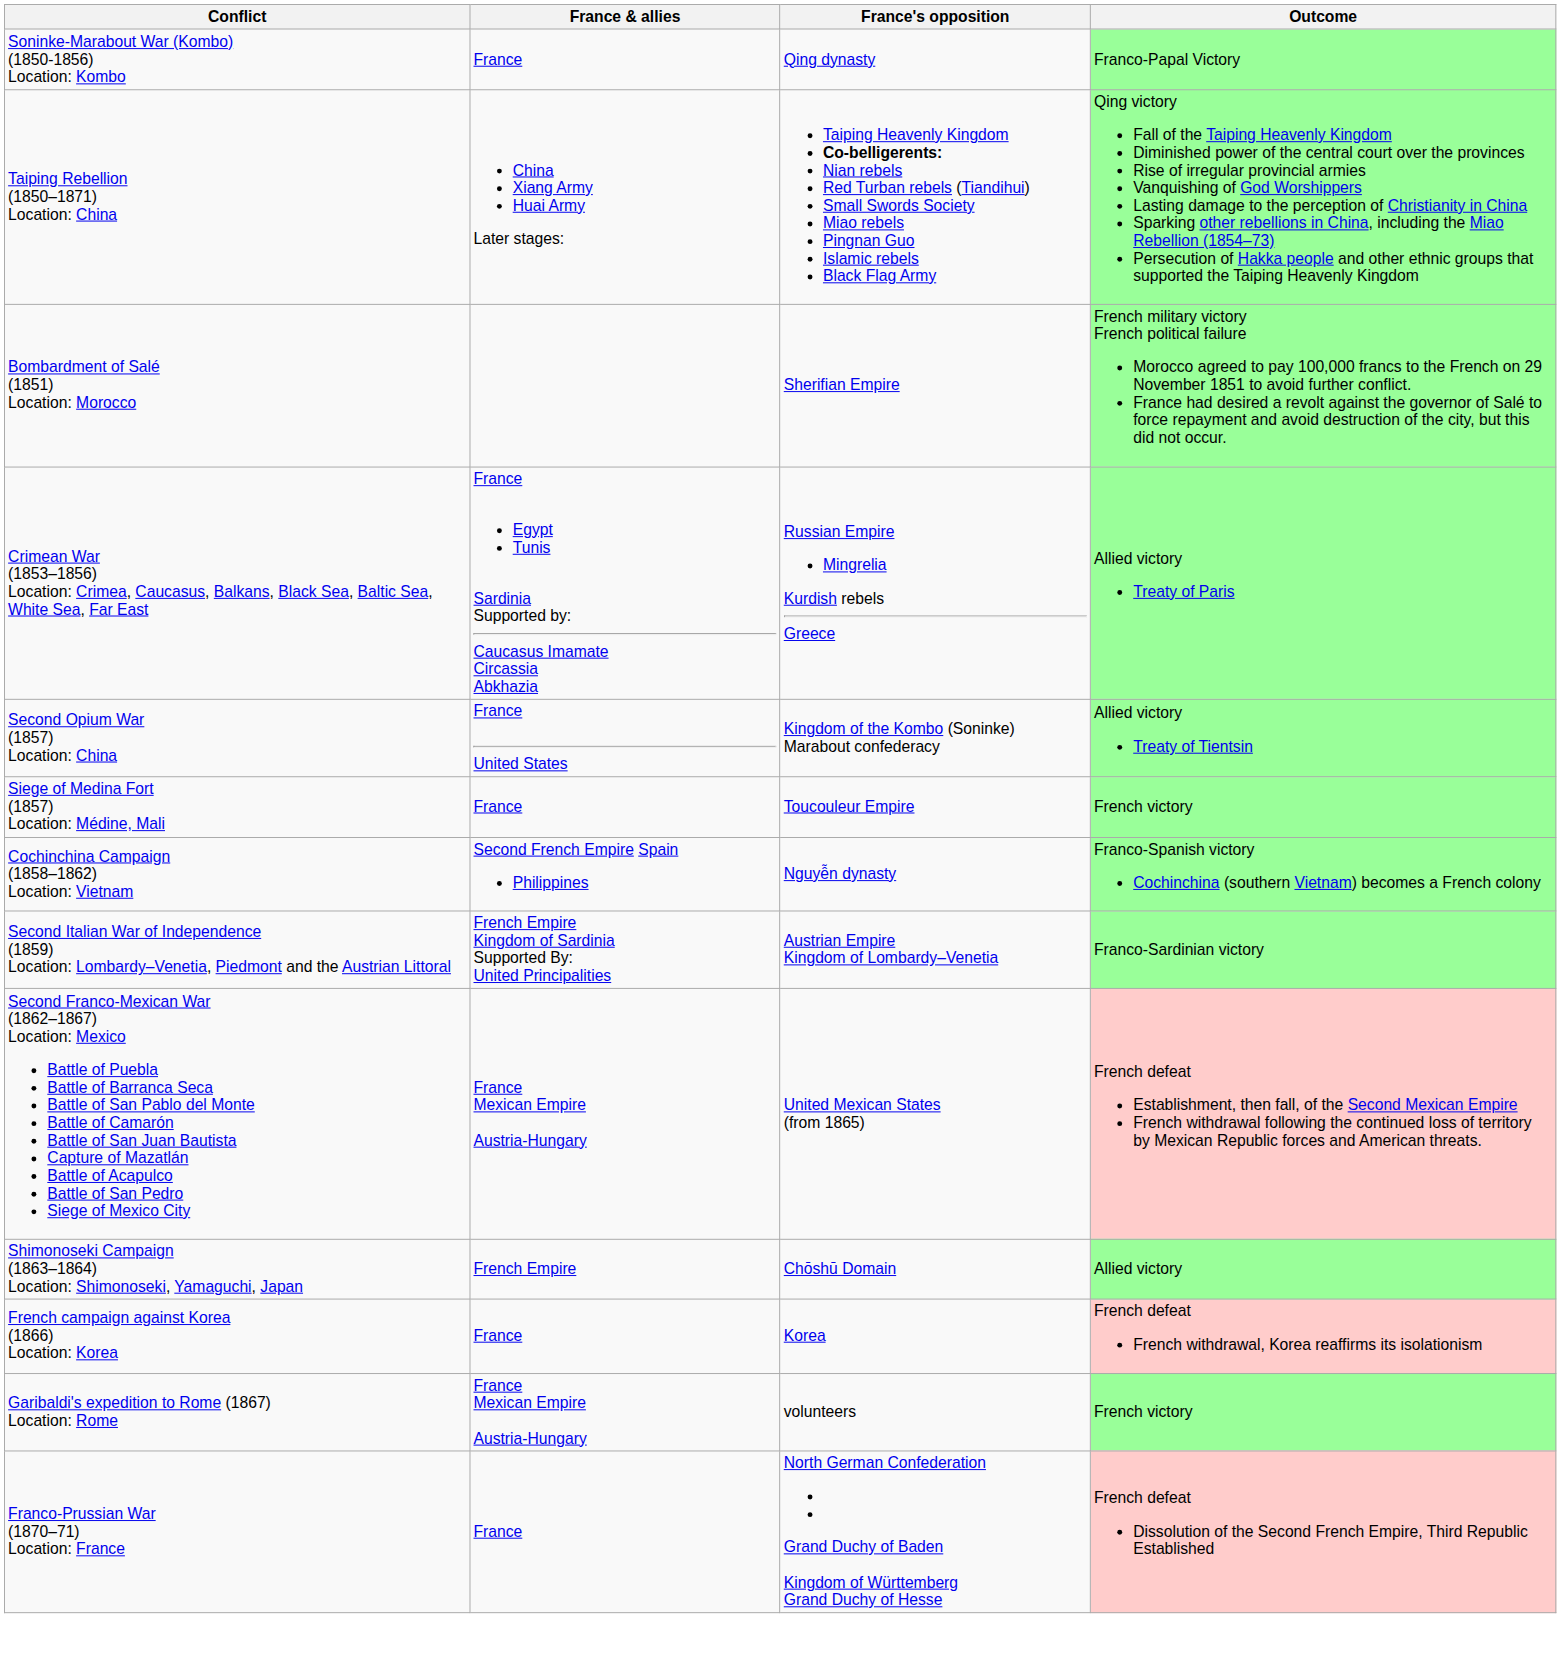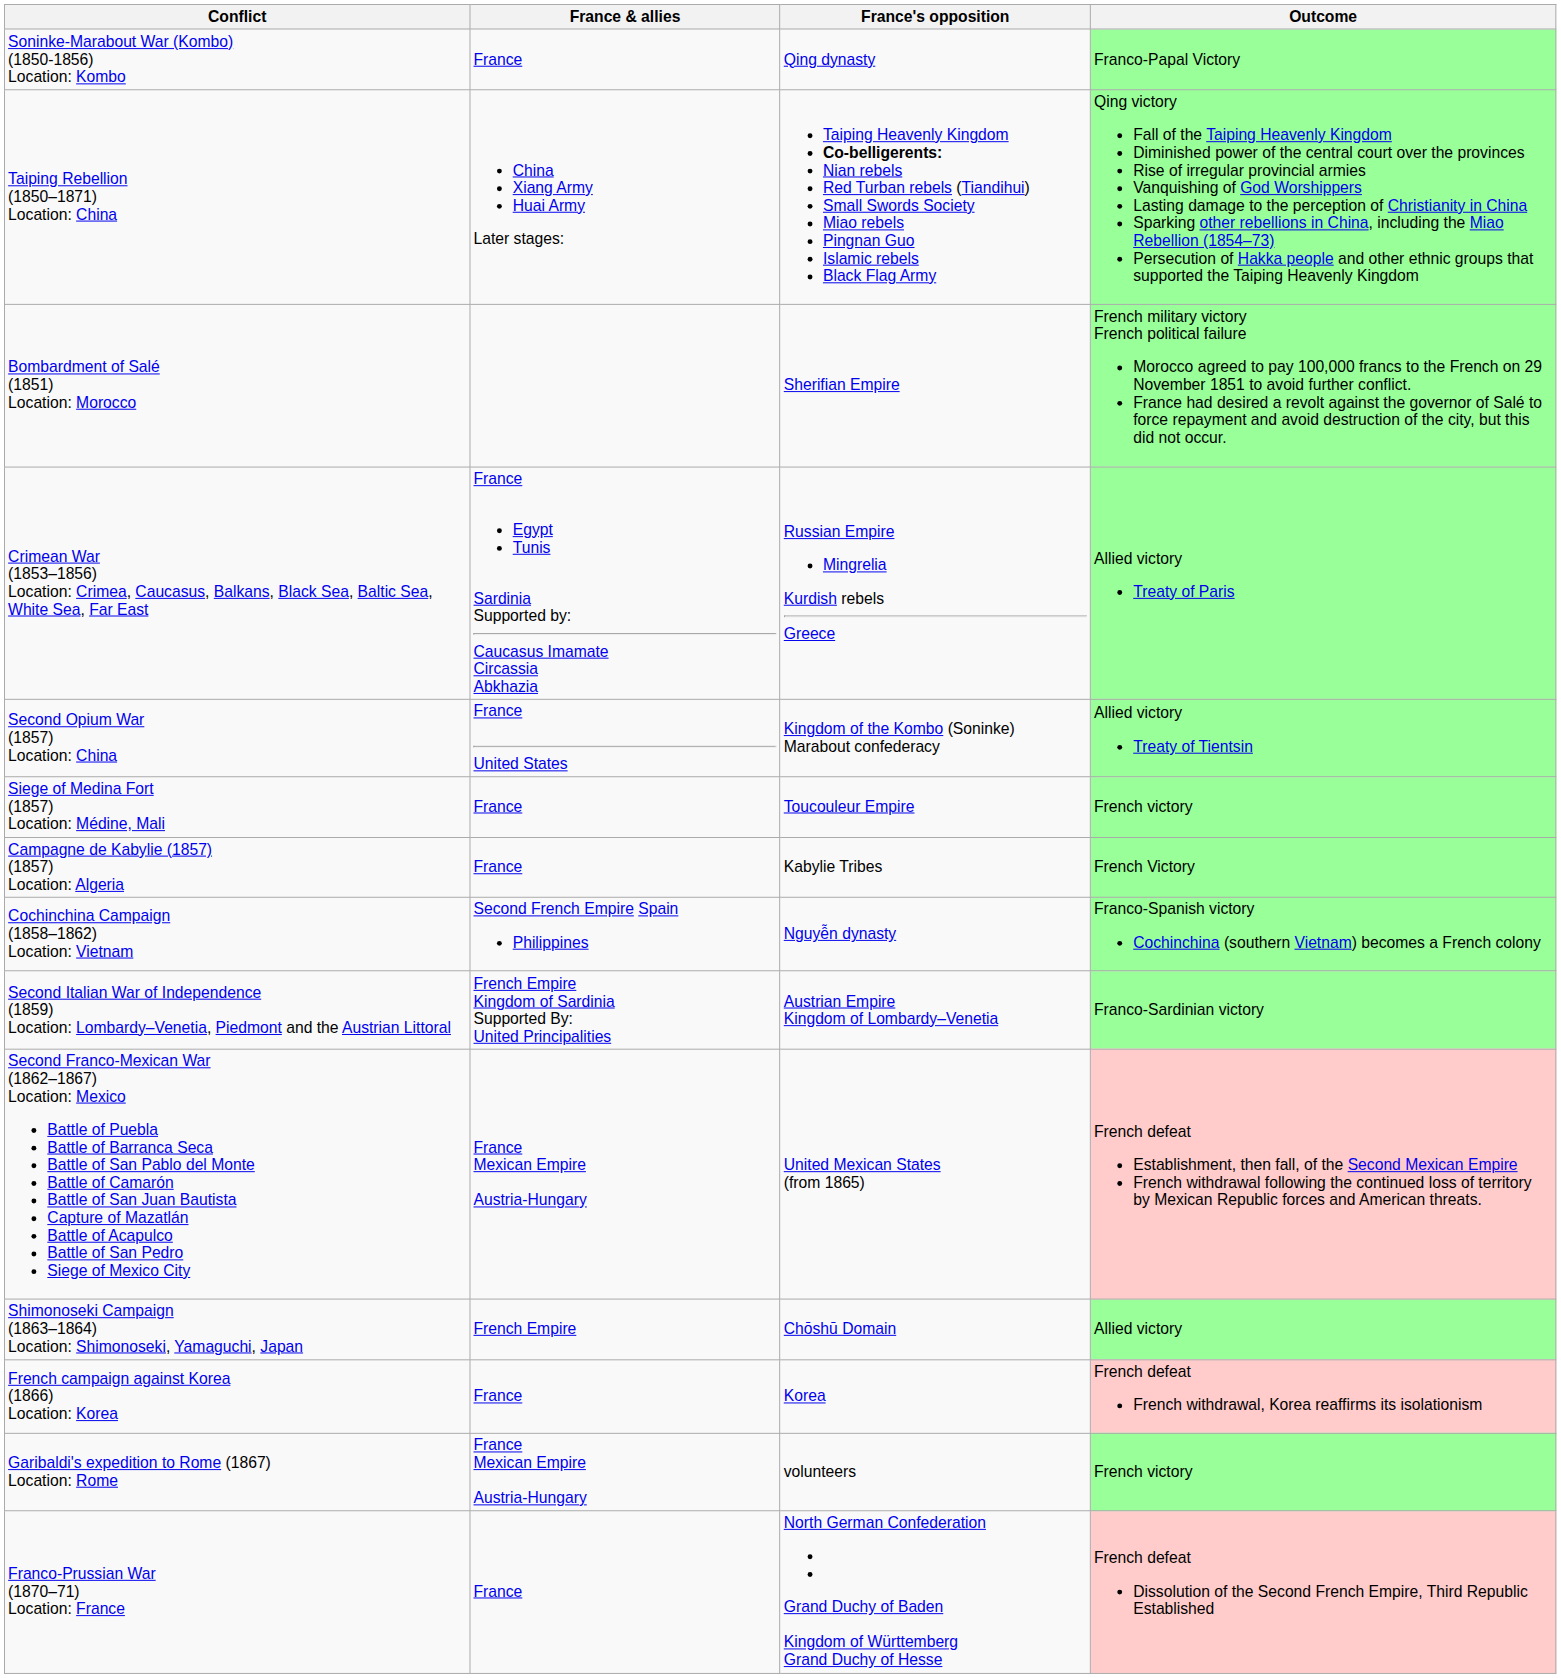+ row: (110, 867)
